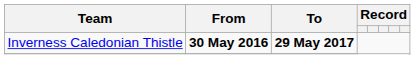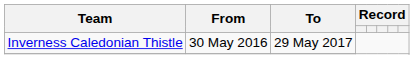(229, 43) bold -> (228, 43) normal
(314, 43) bold -> (313, 43) normal
